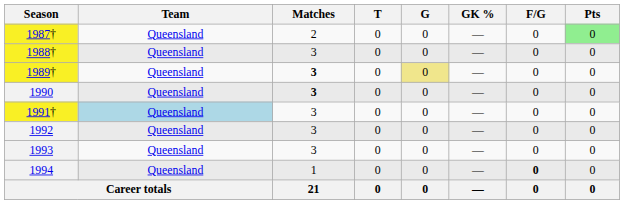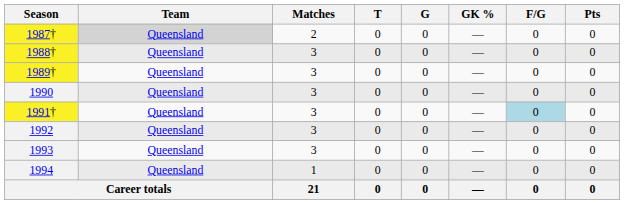(175, 34) no background -> (175, 34) lightgrey background
(592, 34) lightgreen background -> (592, 34) no background
(314, 73) bold -> (314, 73) normal
(425, 73) khaki background -> (425, 73) no background
(314, 92) bold -> (314, 92) normal
(175, 112) lightblue background -> (175, 112) no background
(536, 112) no background -> (536, 112) lightblue background
(536, 170) bold -> (536, 170) normal
